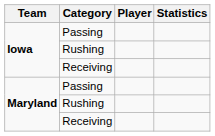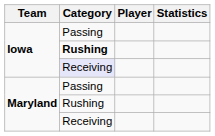(83, 49) normal -> (85, 49) bold
(87, 67) no background -> (87, 67) lavender background
